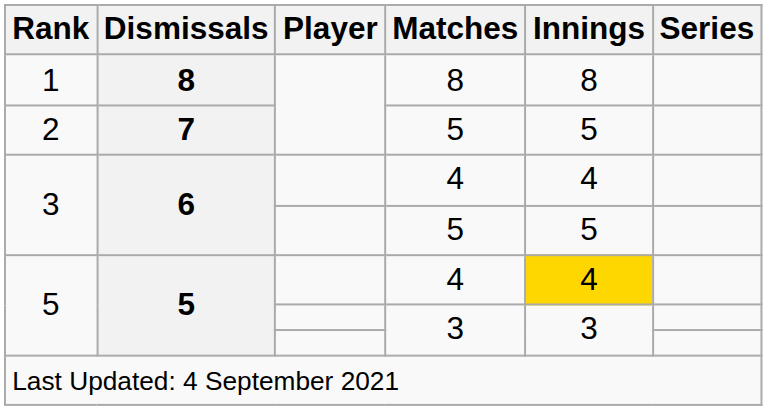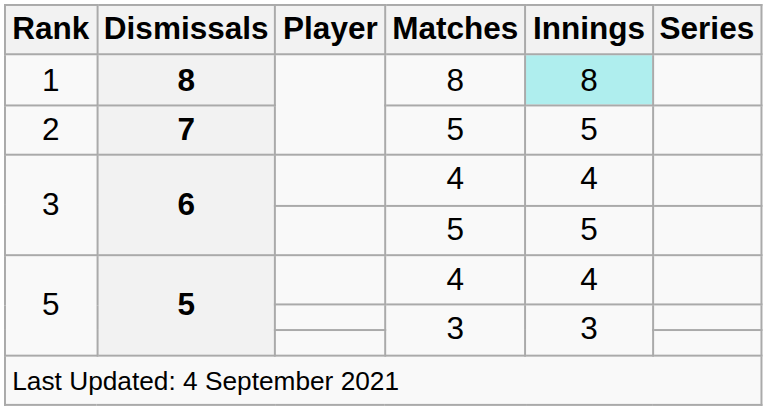(589, 79) no background -> (589, 79) paleturquoise background
(589, 279) gold background -> (589, 279) no background
